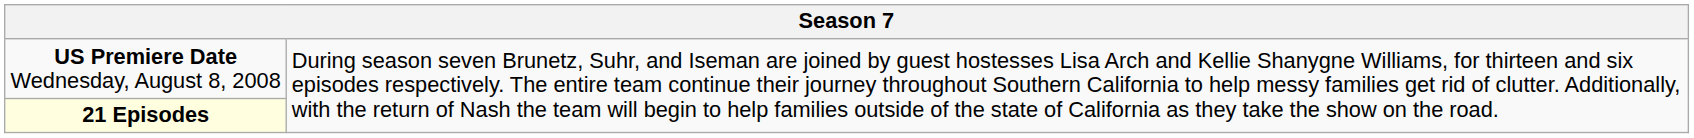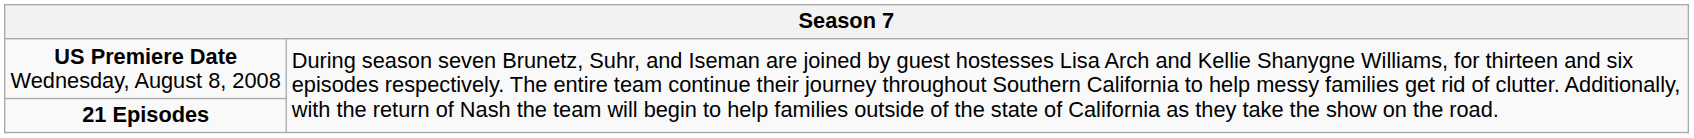(146, 115) lightyellow background -> (146, 115) no background
